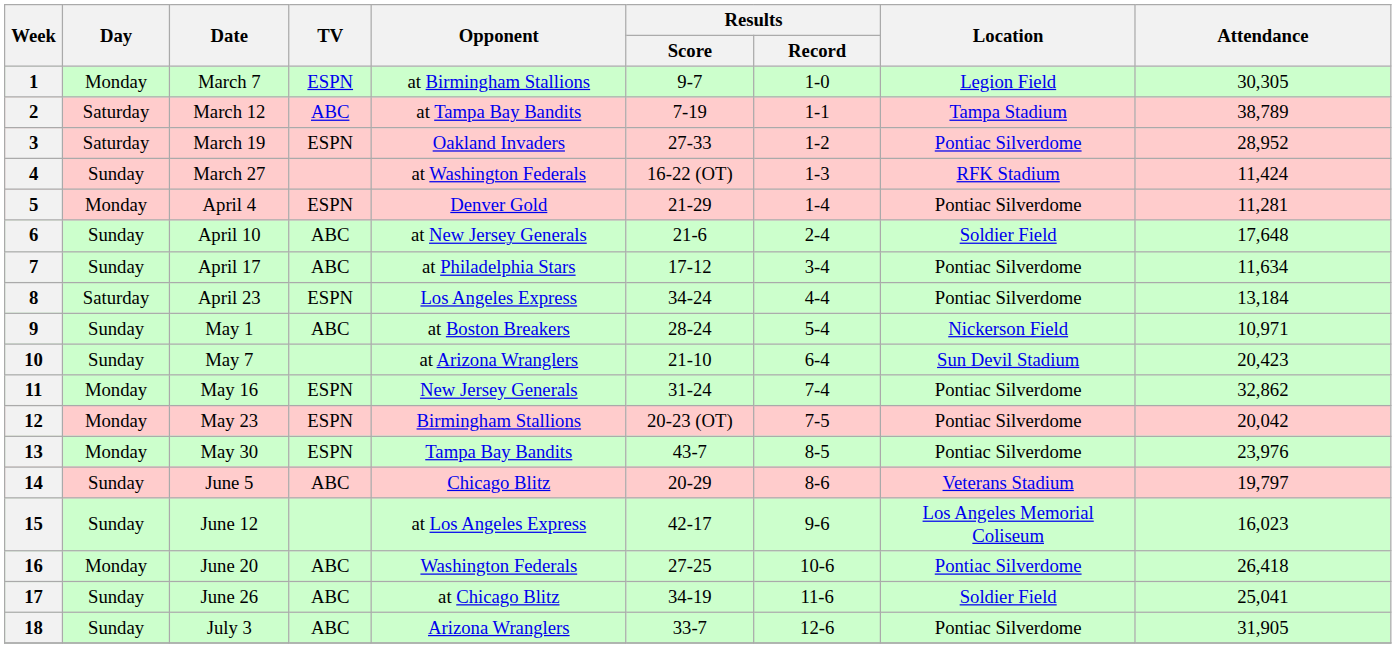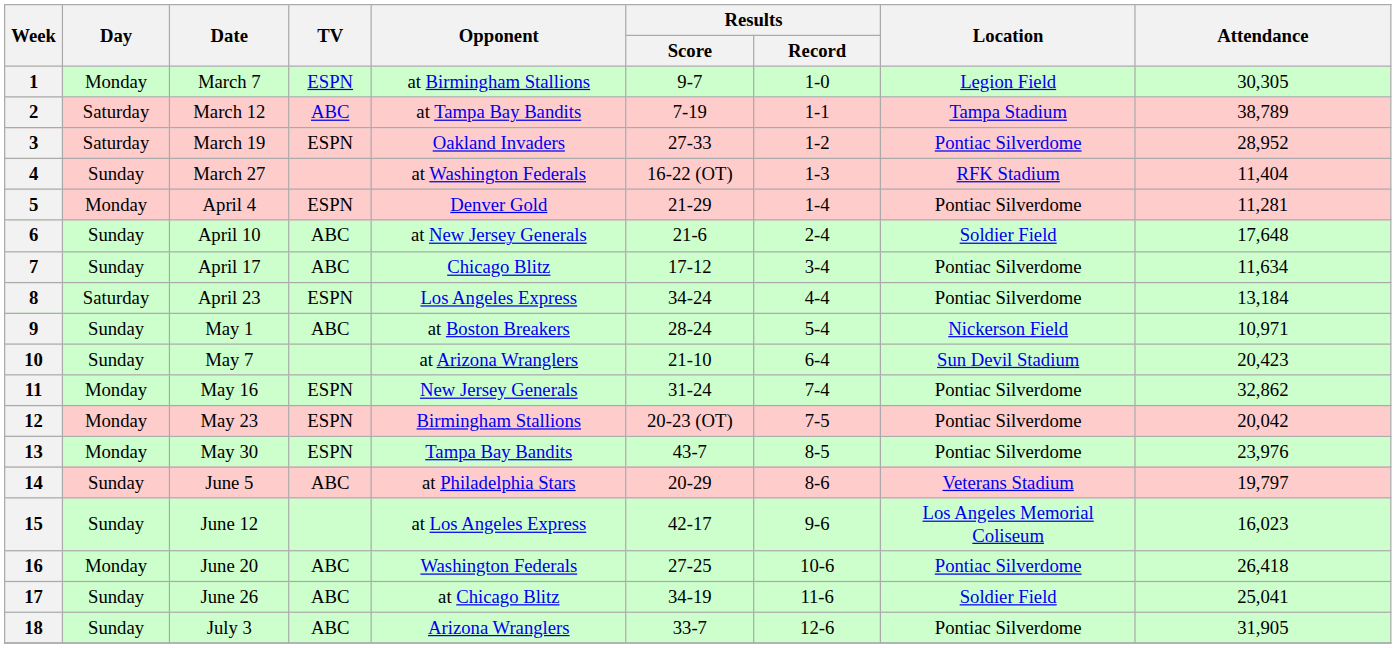(1263, 174) 11,424 -> (1263, 174) 11,404
(499, 266) at Philadelphia Stars -> (499, 266) Chicago Blitz
(499, 482) Chicago Blitz -> (499, 482) at Philadelphia Stars
